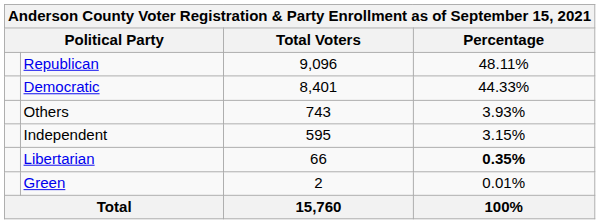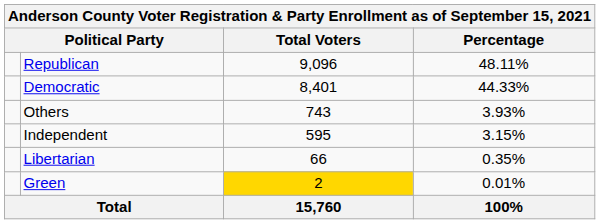(504, 159) bold -> (504, 159) normal
(318, 183) no background -> (318, 183) gold background
